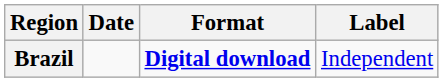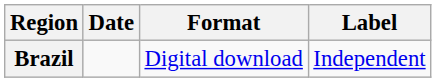(227, 58) bold -> (224, 58) normal
